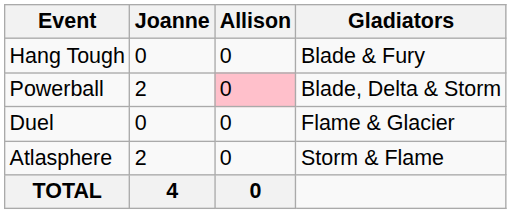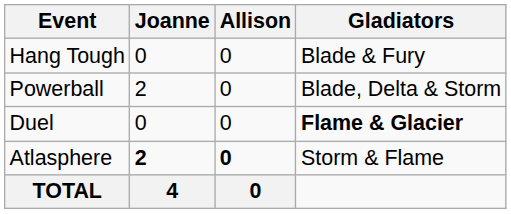(226, 89) pink background -> (226, 89) no background
(378, 123) normal -> (382, 123) bold
(141, 157) normal -> (141, 157) bold
(226, 157) normal -> (226, 157) bold
